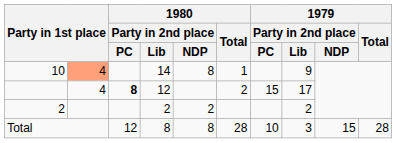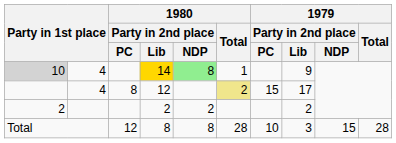(58, 71) no background -> (58, 71) lightgrey background
(103, 71) lightsalmon background -> (103, 71) no background
(164, 71) no background -> (164, 71) gold background
(211, 71) no background -> (211, 71) lightgreen background
(134, 90) bold -> (134, 90) normal
(244, 90) no background -> (244, 90) khaki background
